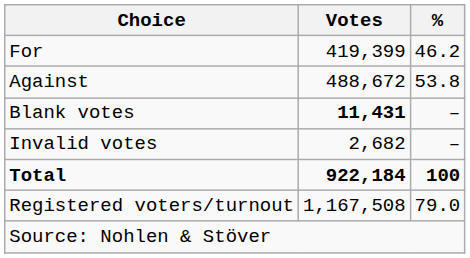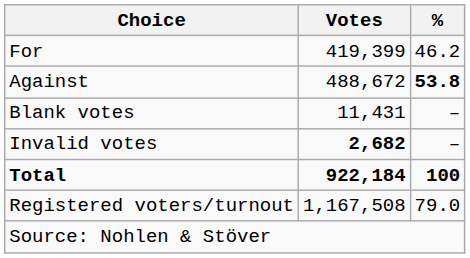(437, 82) normal -> (437, 82) bold
(371, 113) bold -> (371, 113) normal
(377, 144) normal -> (377, 144) bold
